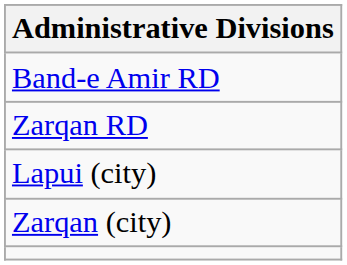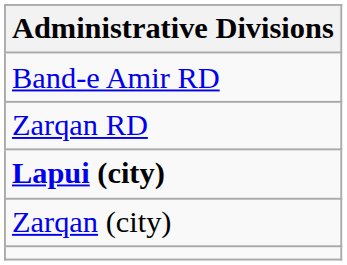(84, 173) normal -> (88, 173) bold
